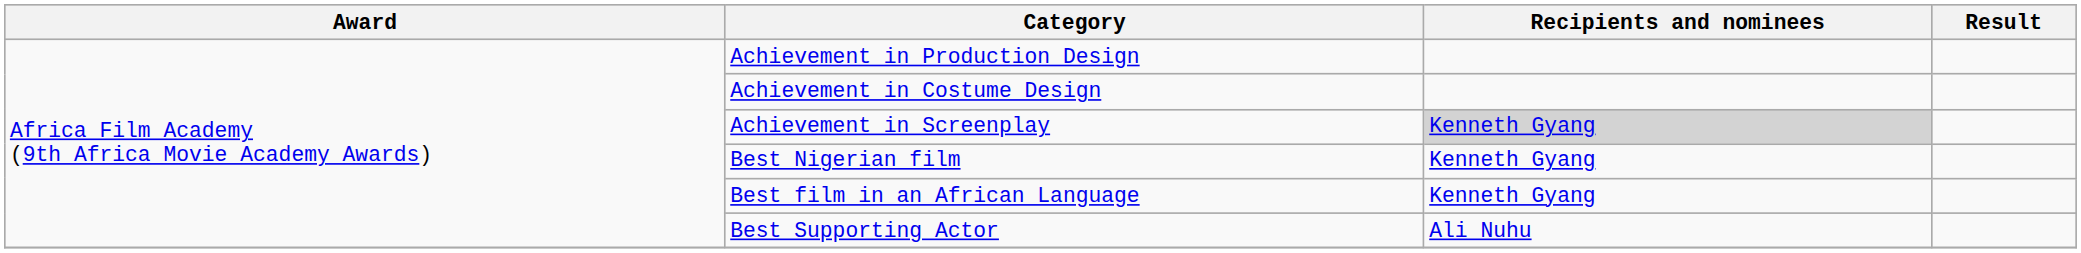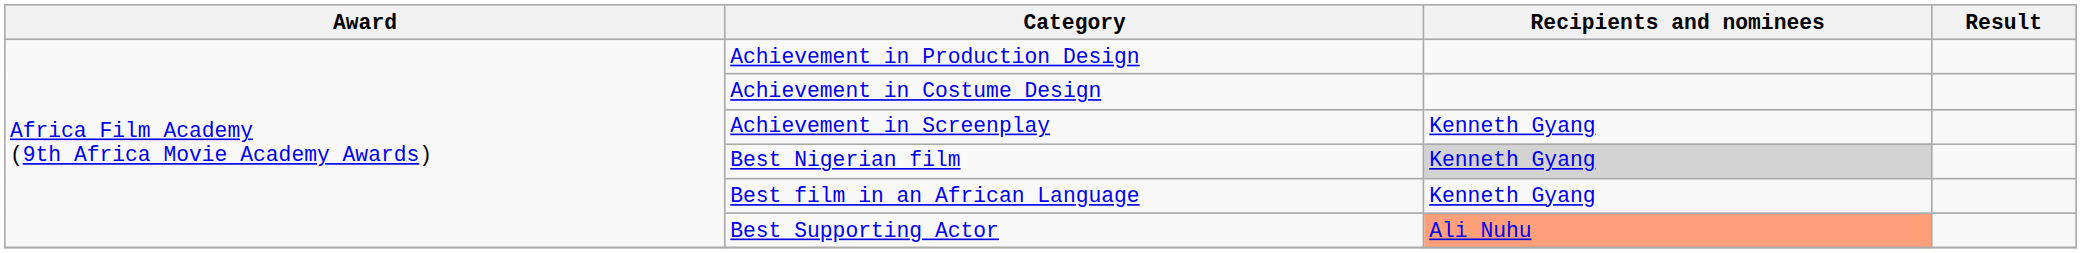(1512, 126) lightgrey background -> (1512, 126) no background
(1512, 161) no background -> (1512, 161) lightgrey background
(1480, 231) no background -> (1480, 231) lightsalmon background
